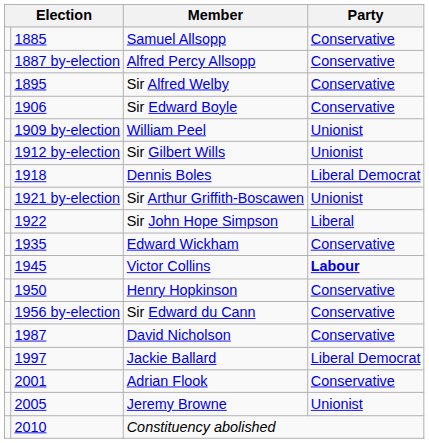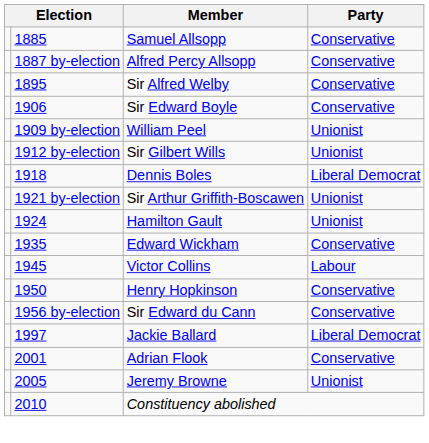- row: (202, 221)
+ row: (174, 221)
(335, 267) bold -> (333, 267) normal
- row: (179, 335)
